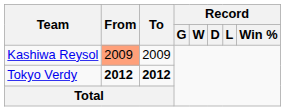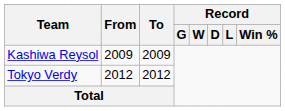(119, 55) lightsalmon background -> (119, 55) no background
(119, 75) bold -> (119, 75) normal
(156, 75) bold -> (156, 75) normal
